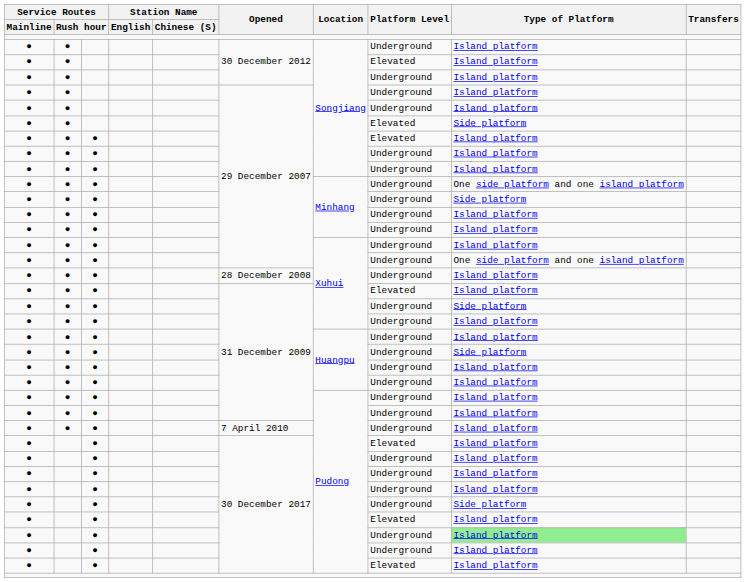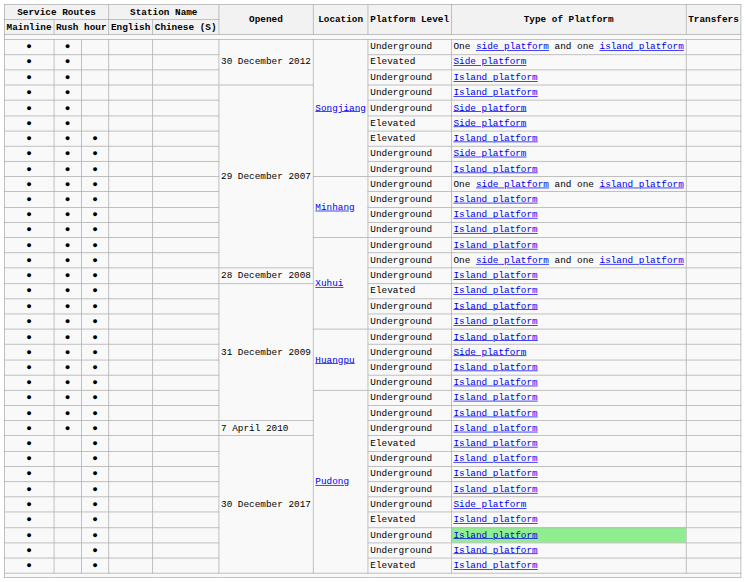(496, 47) Island platform -> (569, 47) One side platform and one island platform
(496, 62) Island platform -> (490, 62) Side platform
(496, 108) Island platform -> (490, 108) Side platform
(496, 154) Island platform -> (490, 154) Side platform
(490, 200) Side platform -> (496, 200) Island platform
(490, 306) Side platform -> (496, 306) Island platform
